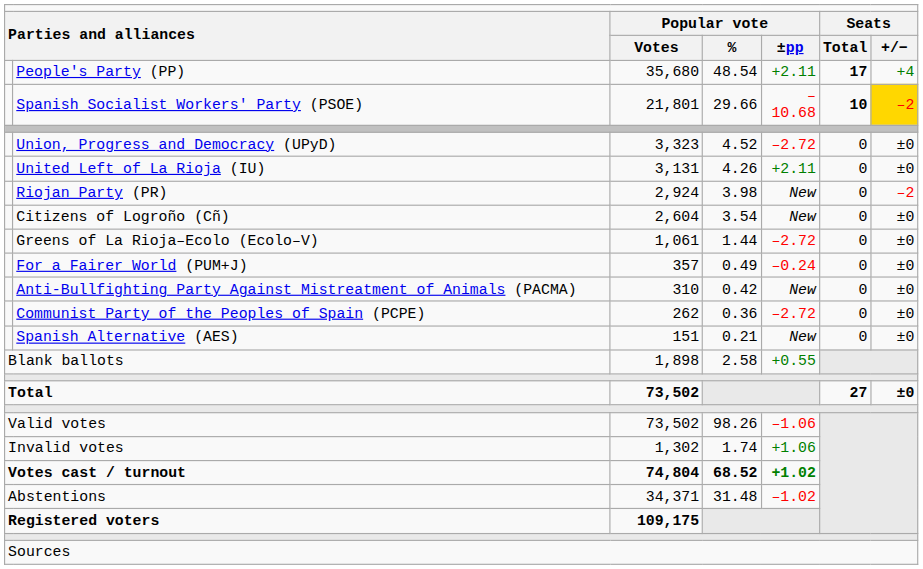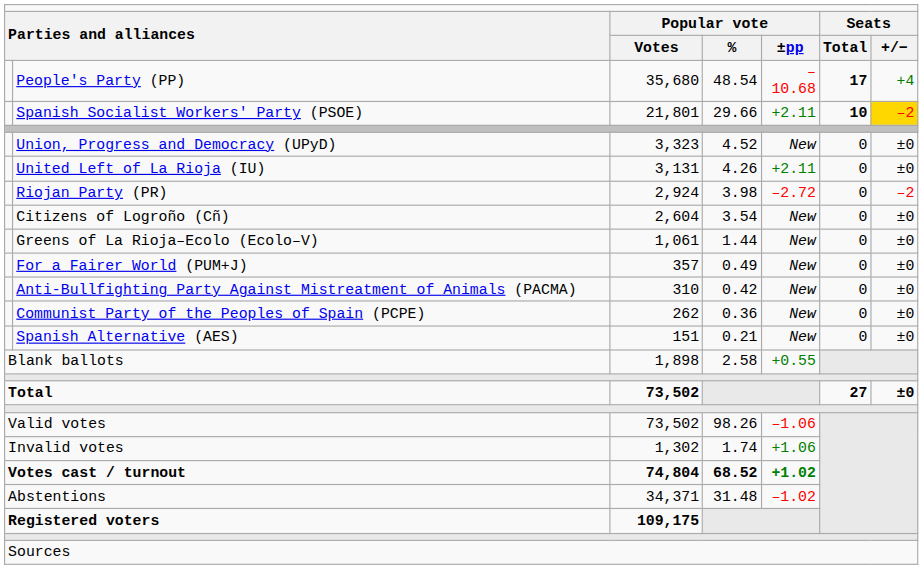(794, 72) +2.11 -> (794, 81) –10.68
(794, 105) –10.68 -> (794, 113) +2.11
(794, 144) –2.72 -> (803, 144) New
(803, 193) New -> (794, 193) –2.72
(794, 241) –2.72 -> (803, 241) New
(794, 265) –0.24 -> (803, 265) New
(794, 314) –2.72 -> (803, 314) New
